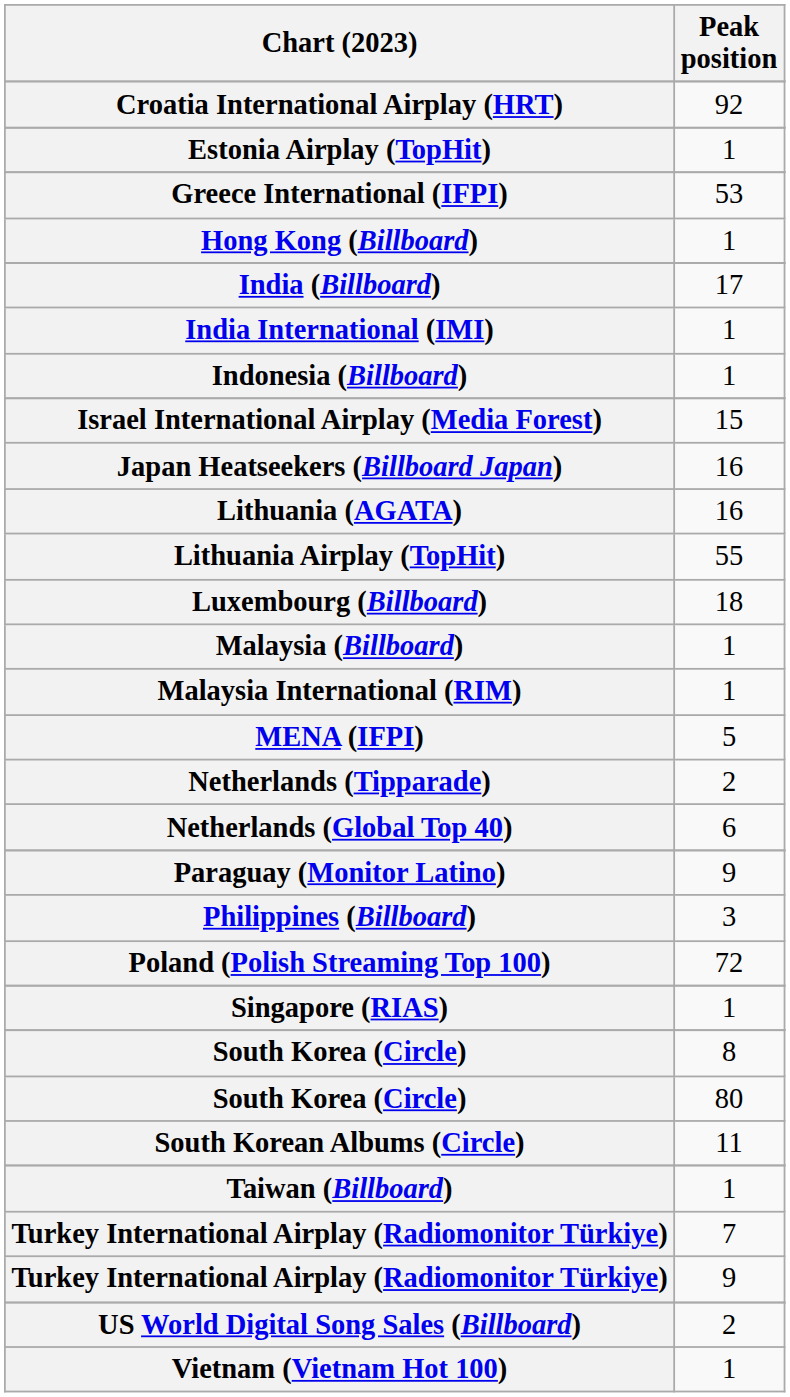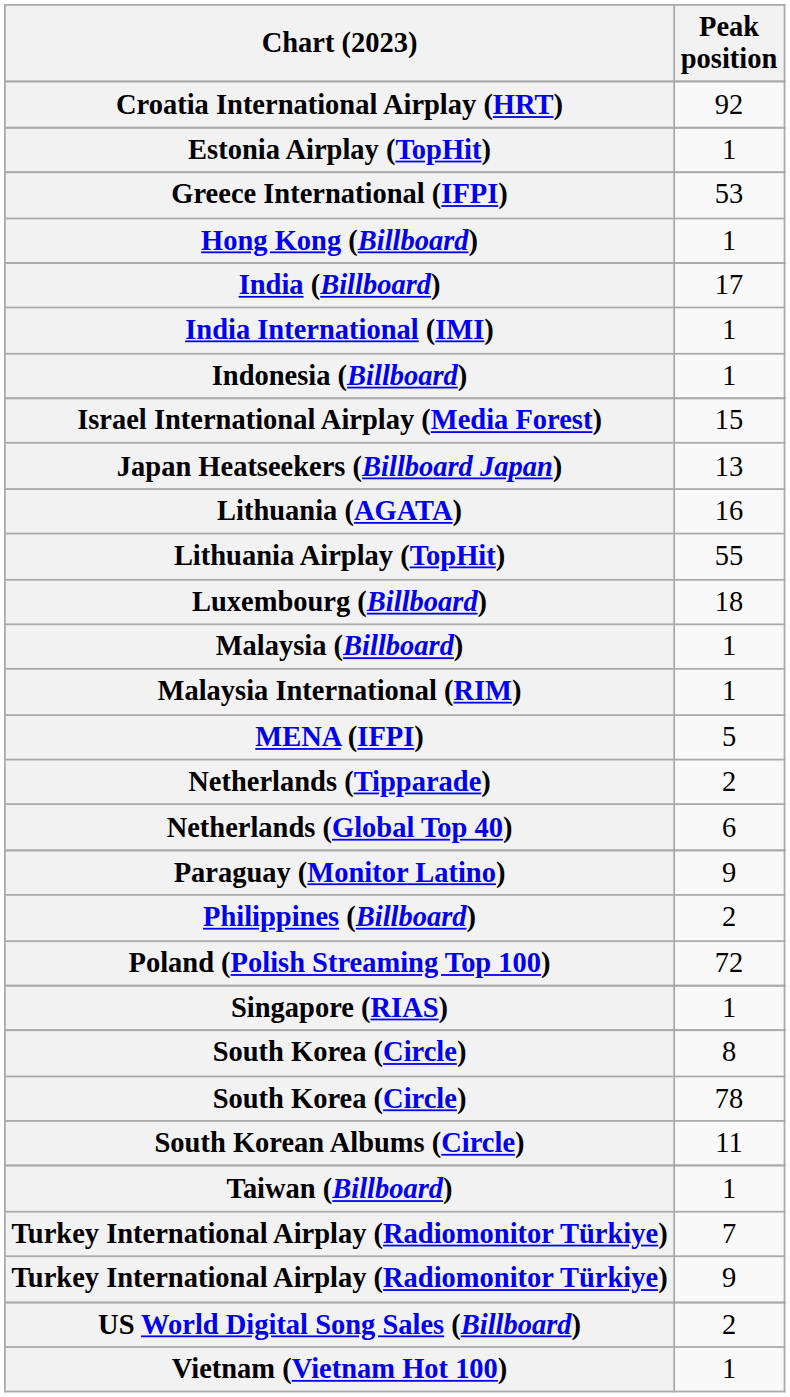(729, 465) 16 -> (729, 465) 13
(729, 917) 3 -> (729, 917) 2
(729, 1097) 80 -> (729, 1097) 78
